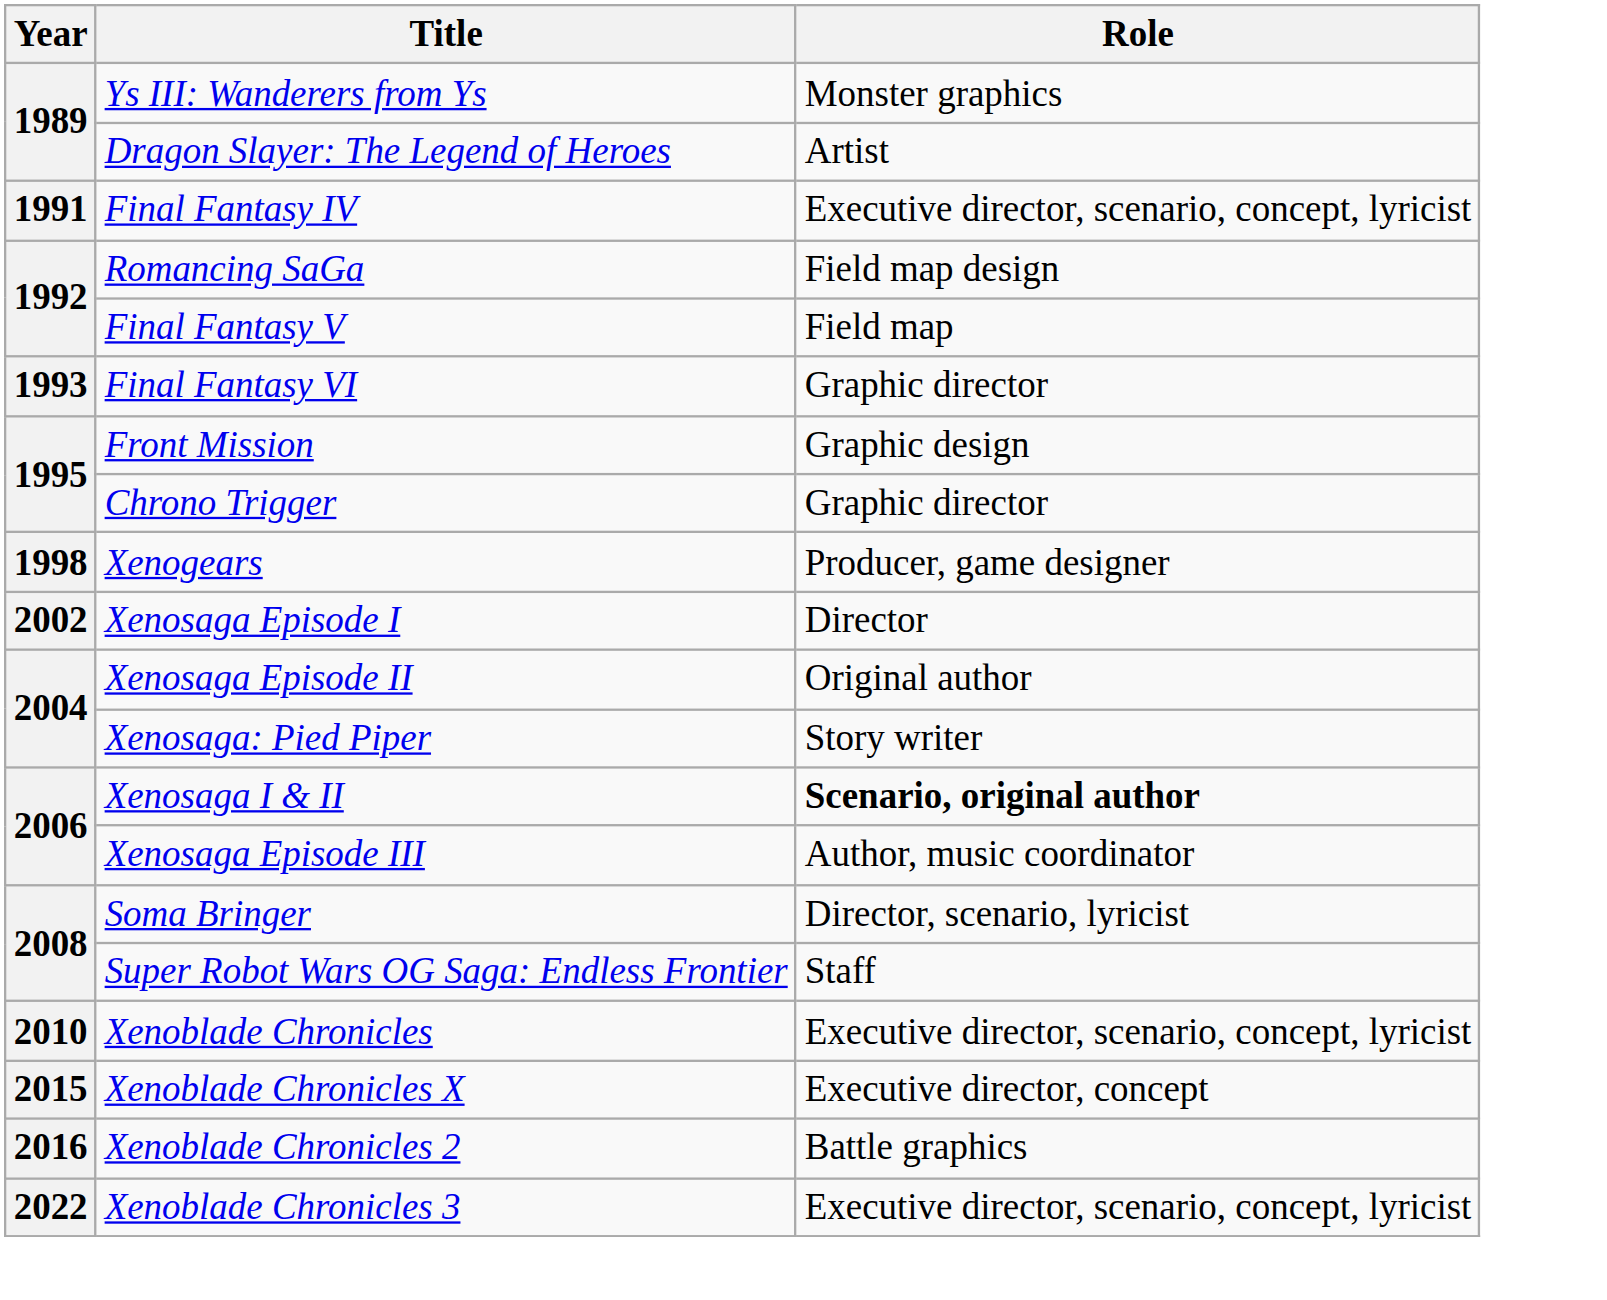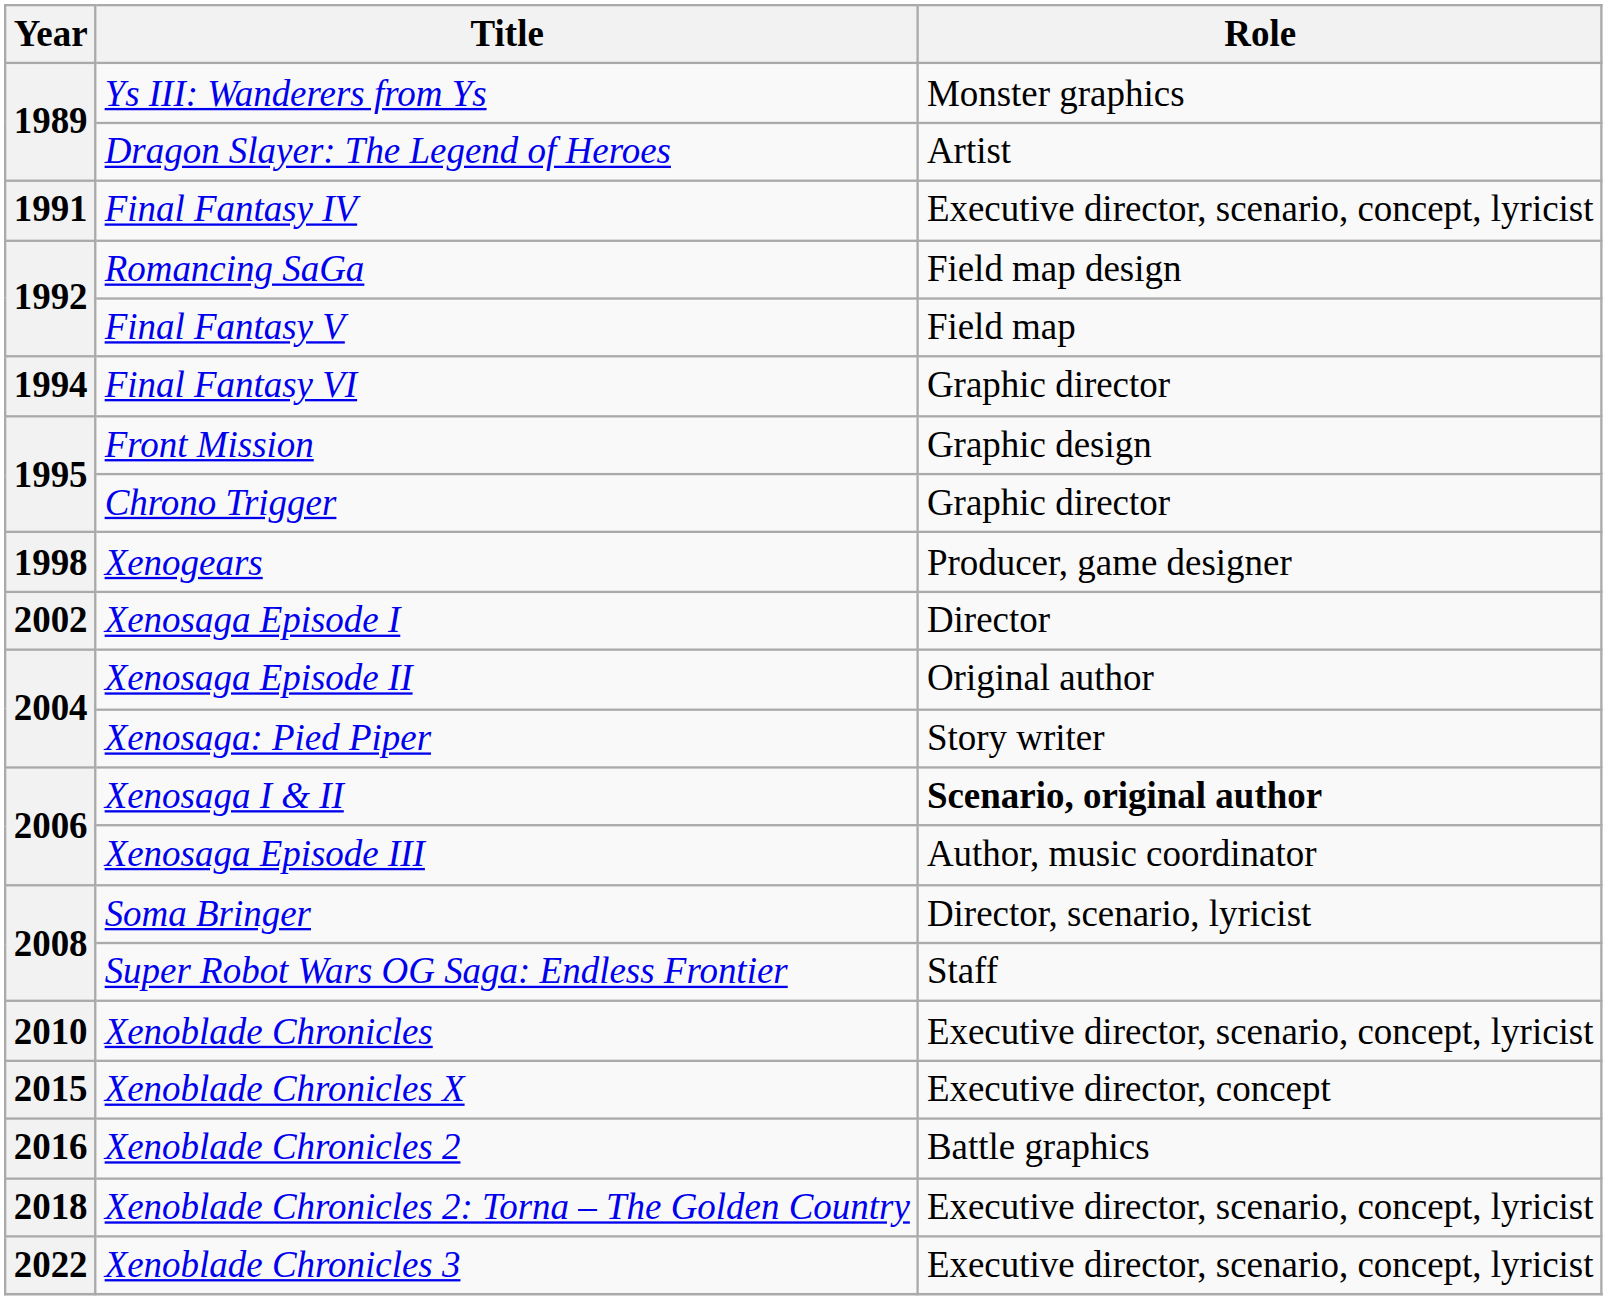(51, 385) 1993 -> (51, 385) 1994
+ row: (507, 1206)
